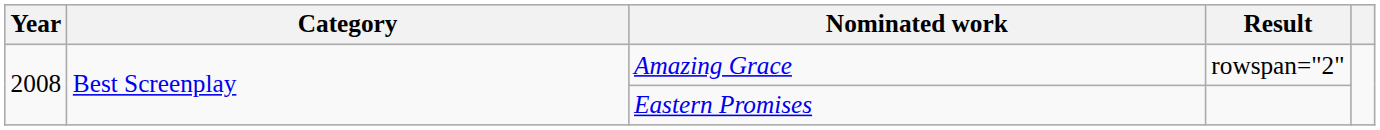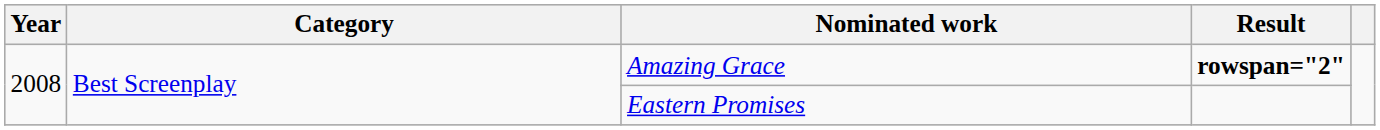(1278, 64) normal -> (1271, 64) bold
